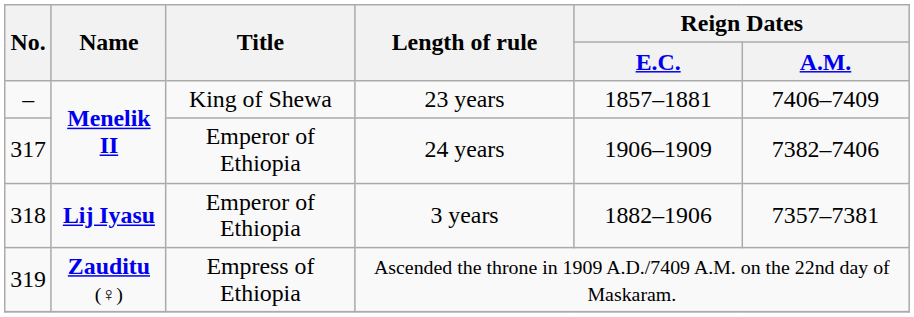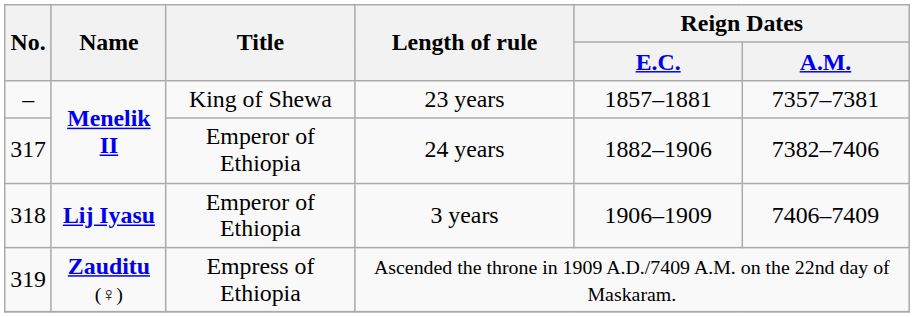(825, 99) 7406–7409 -> (825, 99) 7357–7381
(658, 150) 1906–1909 -> (658, 150) 1882–1906
(658, 214) 1882–1906 -> (658, 214) 1906–1909
(825, 214) 7357–7381 -> (825, 214) 7406–7409
